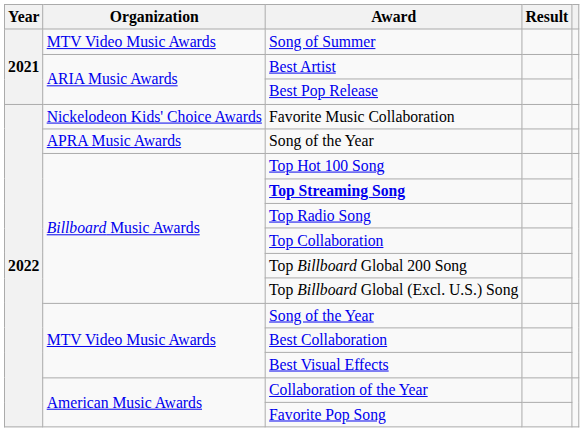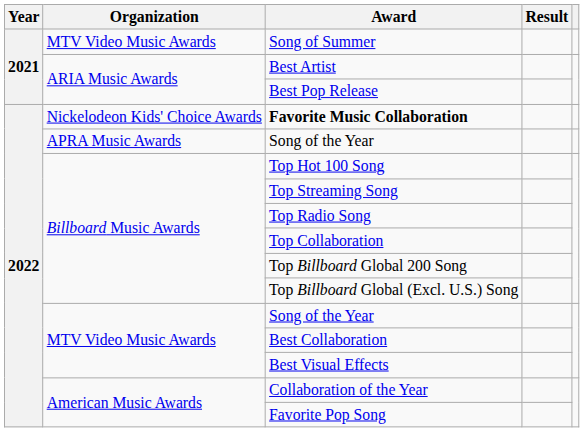(362, 116) normal -> (368, 116) bold
(337, 191) bold -> (333, 191) normal
